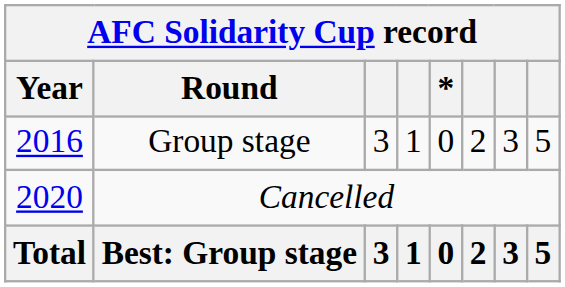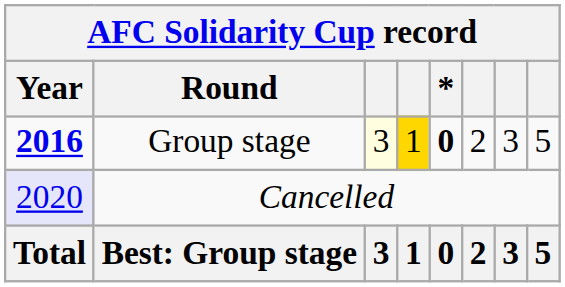(49, 142) normal -> (49, 142) bold
(381, 142) no background -> (381, 142) lightyellow background
(413, 142) no background -> (413, 142) gold background
(446, 142) normal -> (446, 142) bold
(49, 197) no background -> (49, 197) lavender background
